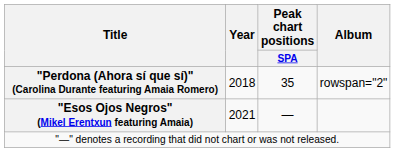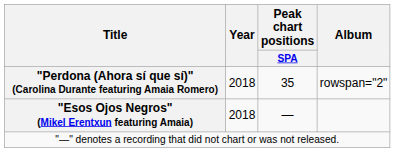(242, 115) 2021 -> (242, 115) 2018
